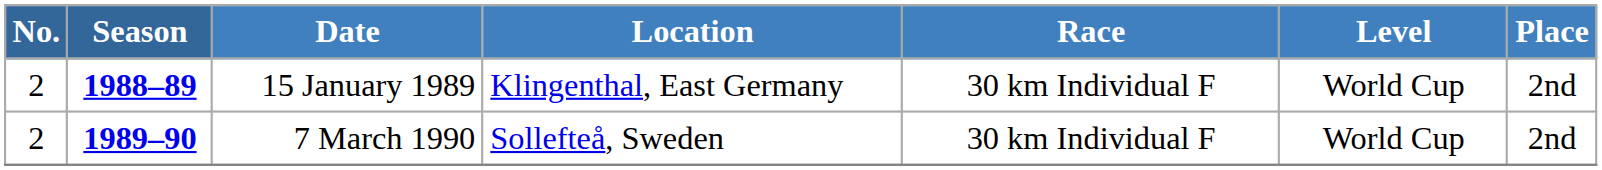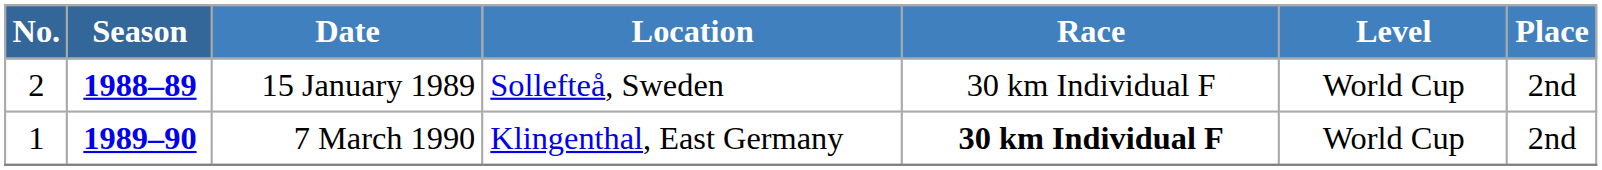(667, 84) Klingenthal, East Germany -> (607, 84) Sollefteå, Sweden
(36, 138) 2 -> (36, 138) 1
(607, 138) Sollefteå, Sweden -> (667, 138) Klingenthal, East Germany
(1091, 138) normal -> (1091, 138) bold
